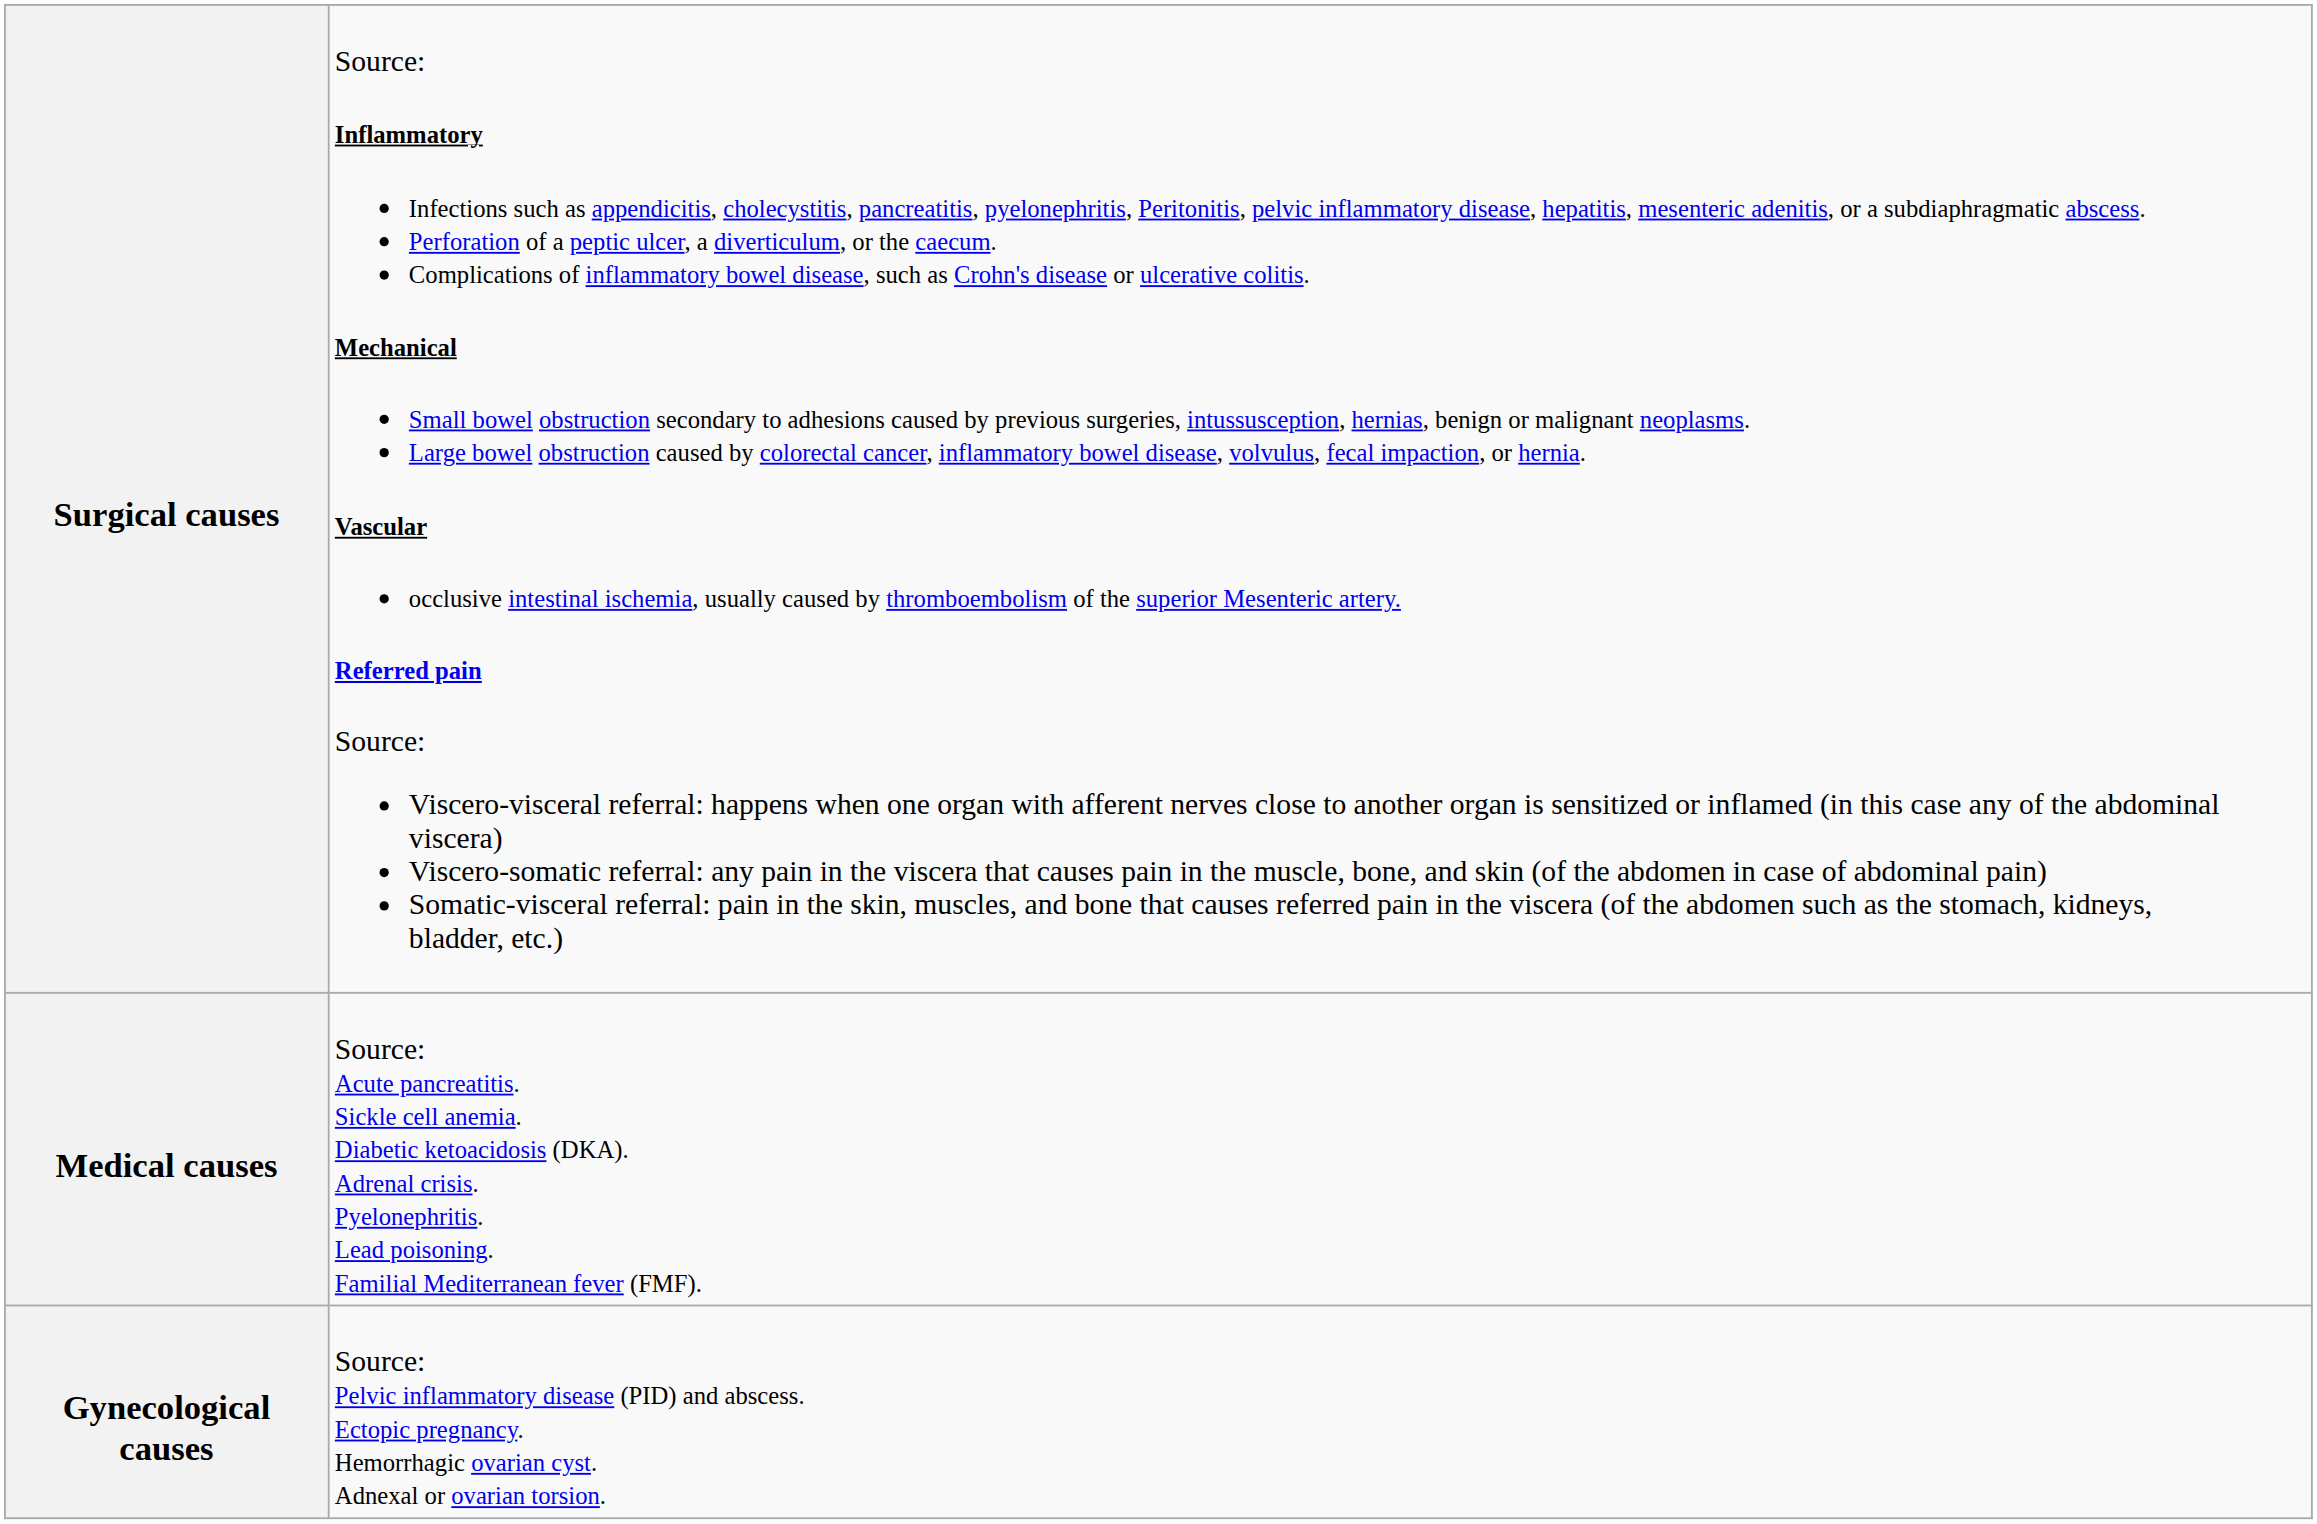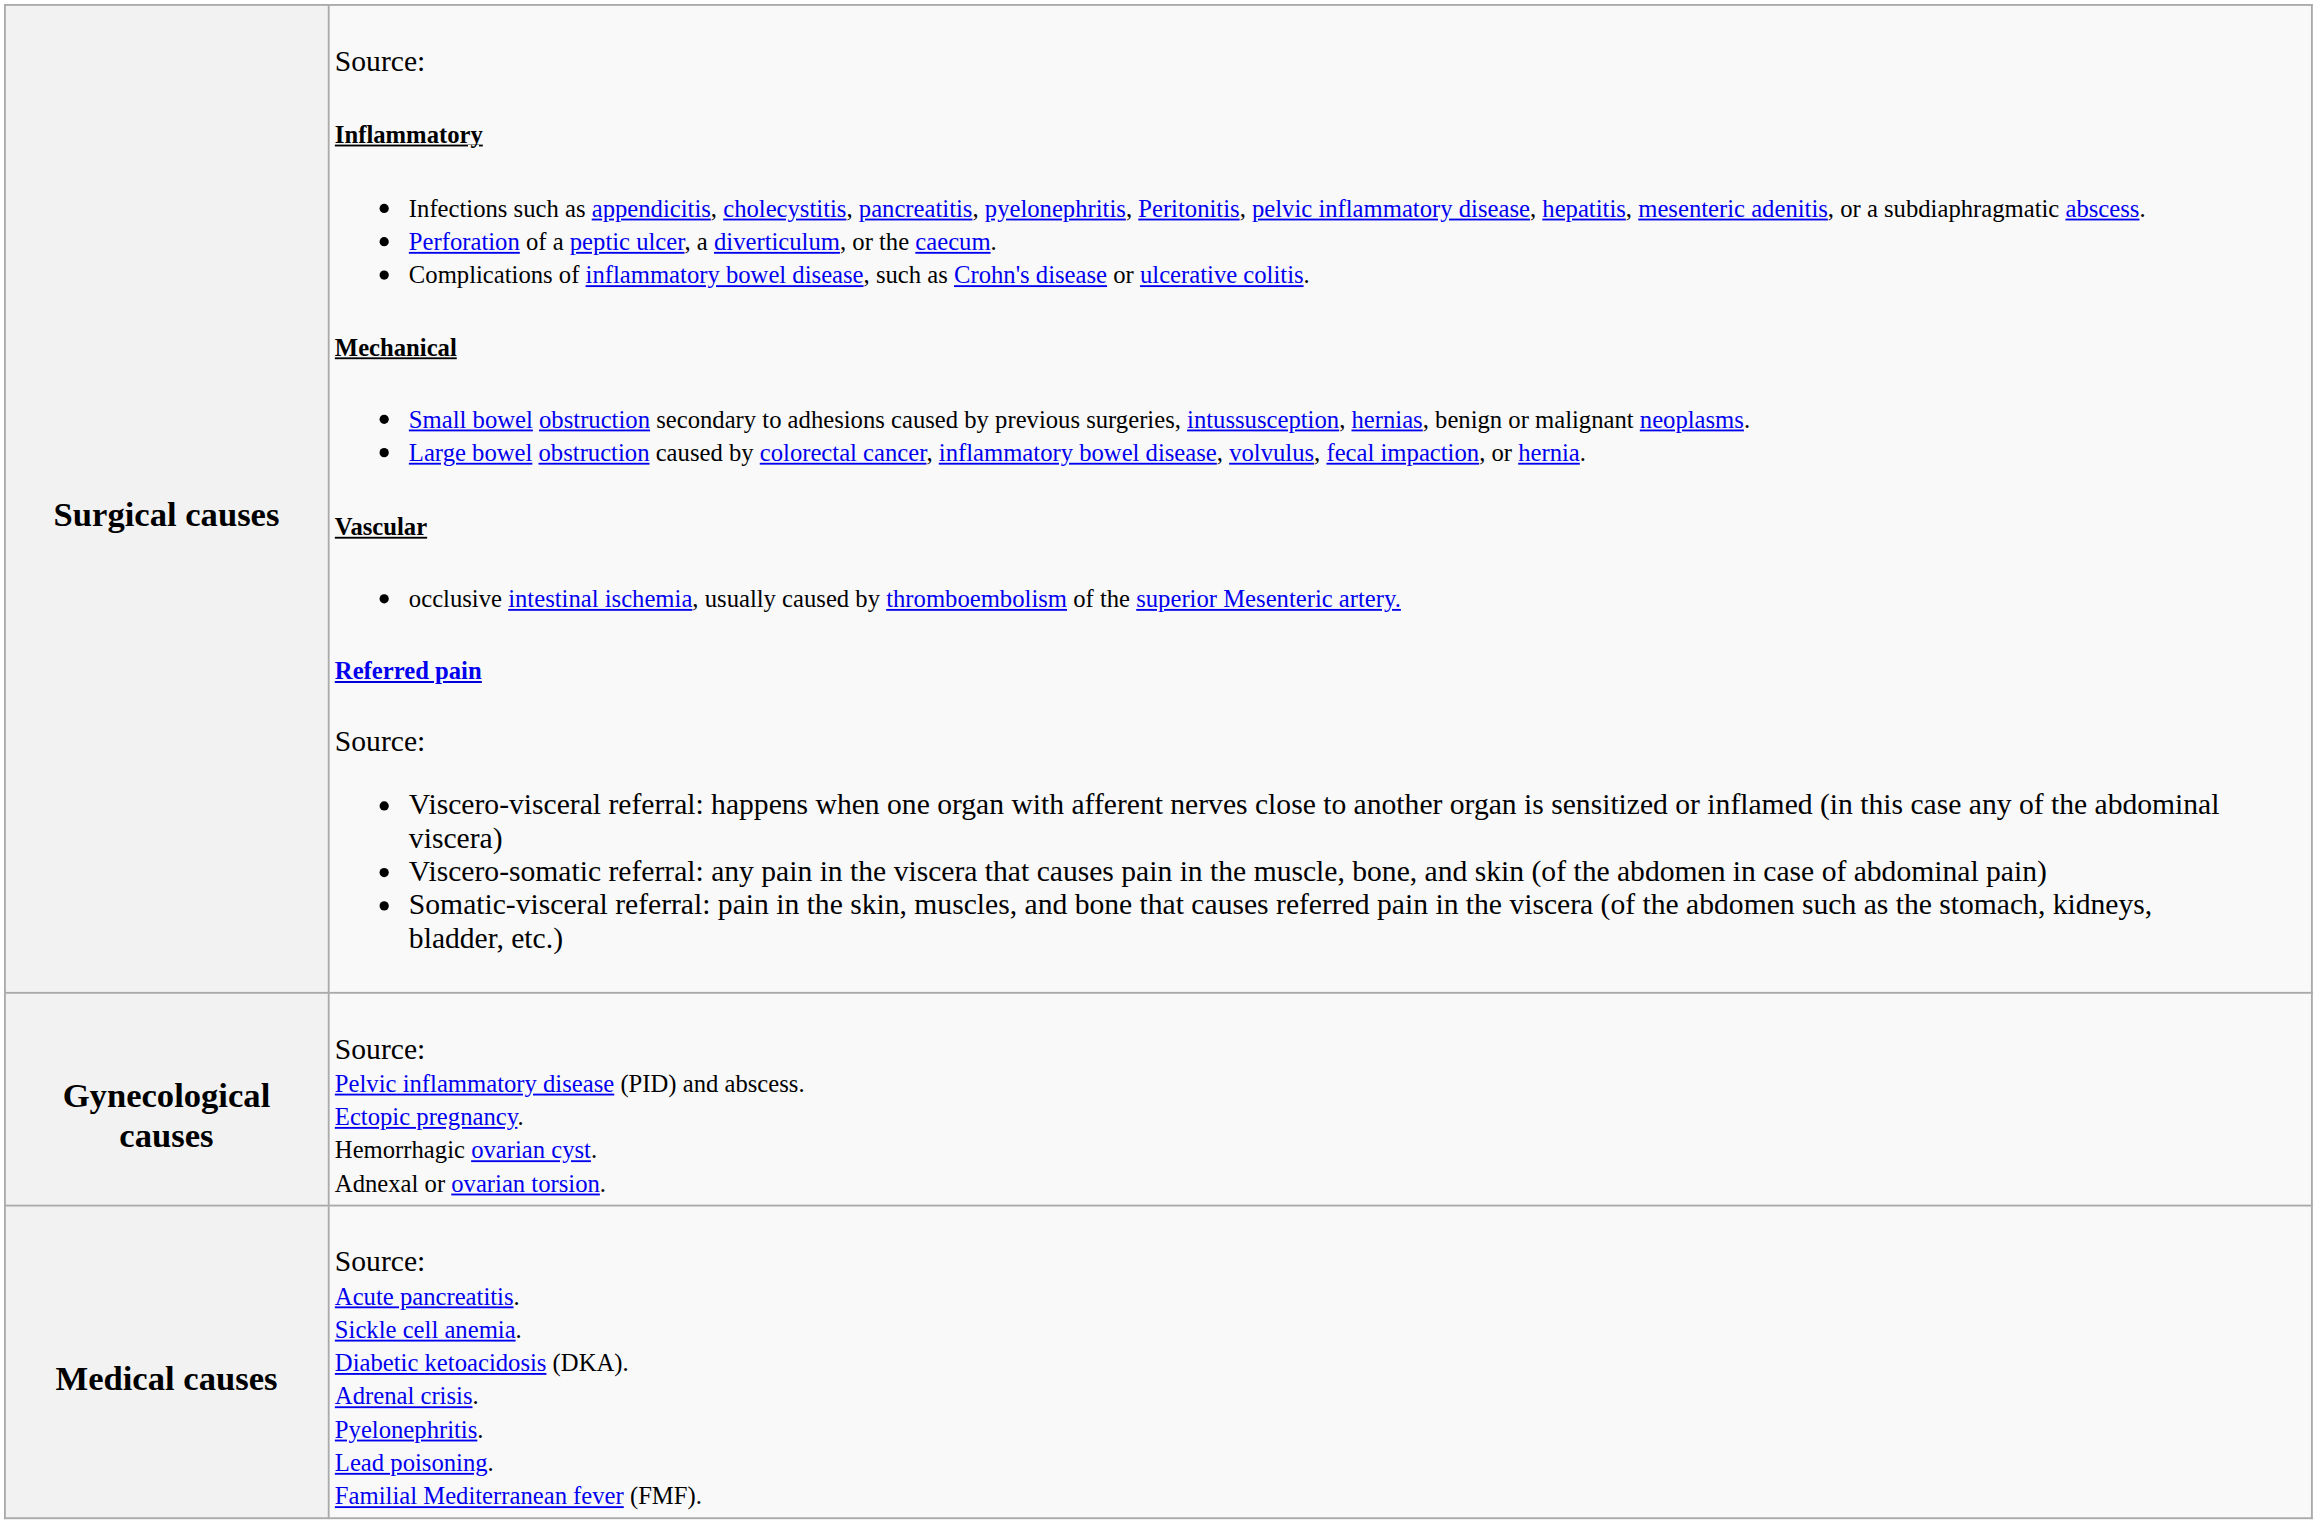rows swapped: (166, 1165) <-> (166, 1429)
